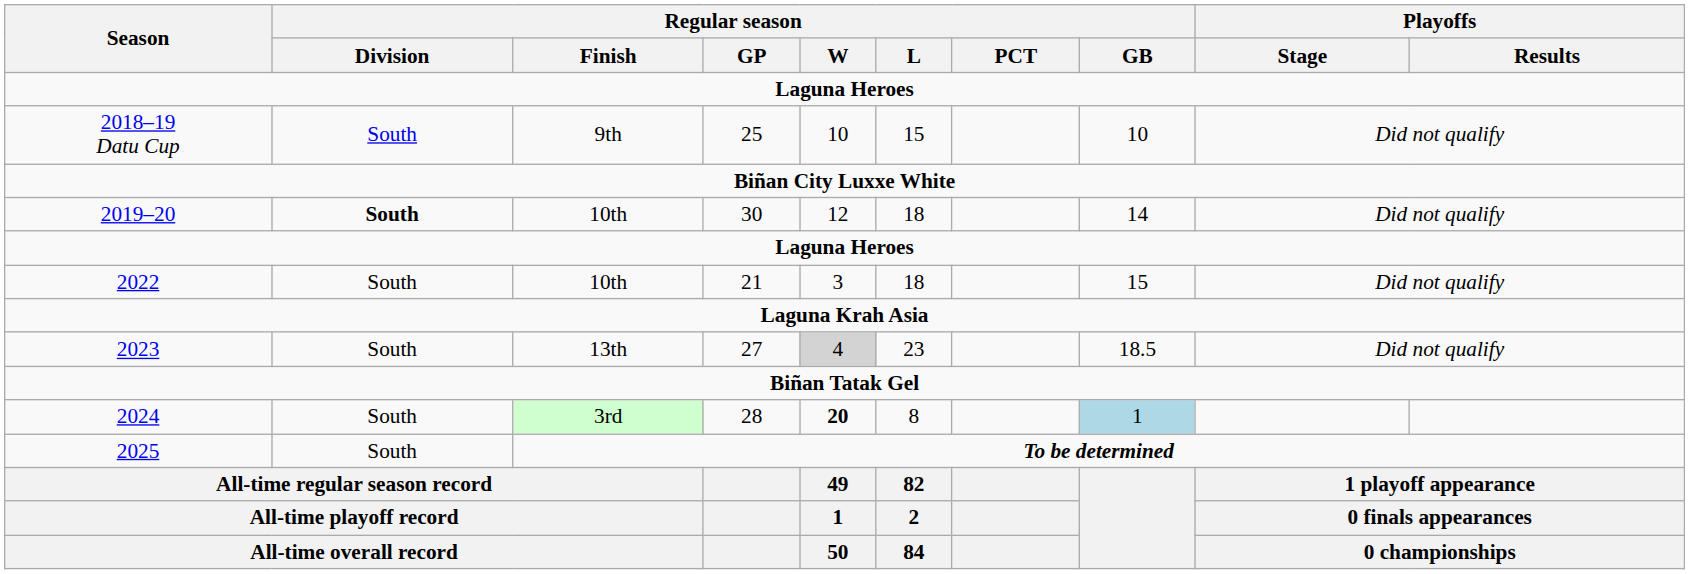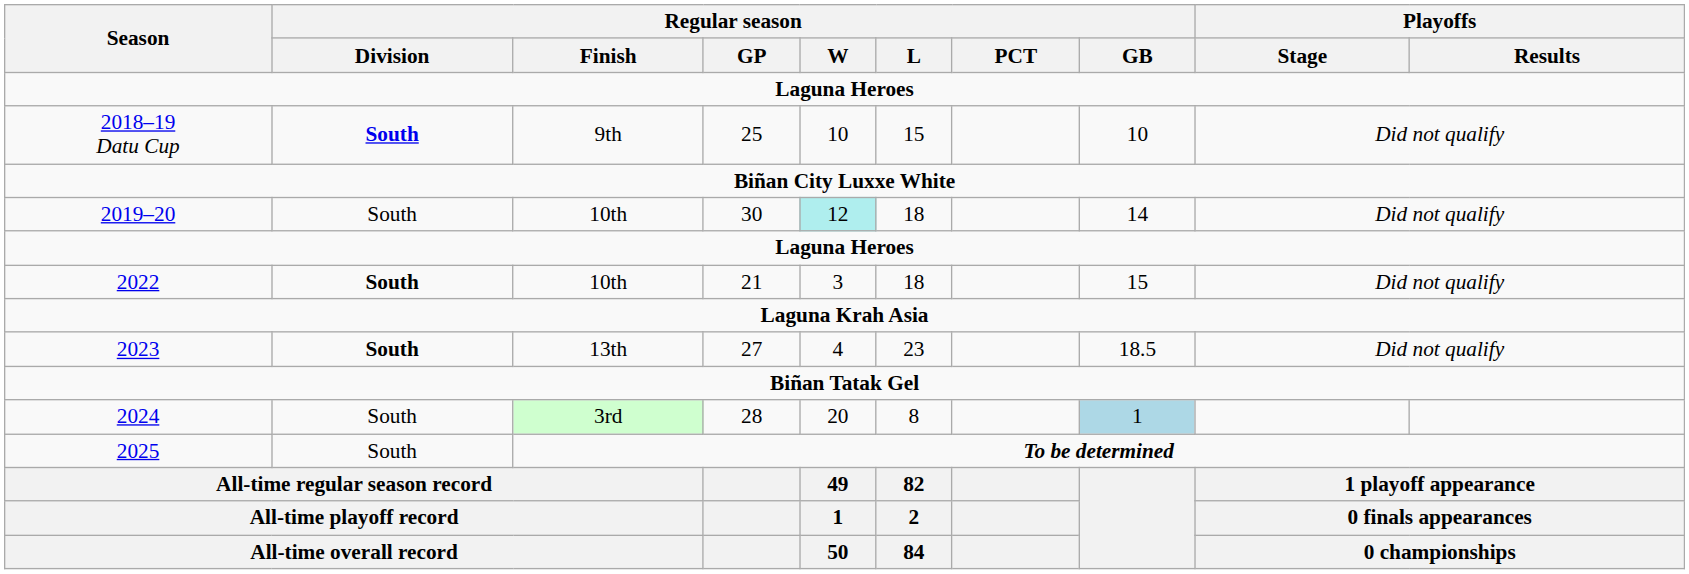(392, 134) normal -> (392, 134) bold
(392, 214) bold -> (392, 214) normal
(838, 214) no background -> (838, 214) paleturquoise background
(392, 281) normal -> (392, 281) bold
(392, 349) normal -> (392, 349) bold
(838, 349) lightgrey background -> (838, 349) no background
(838, 416) bold -> (838, 416) normal
